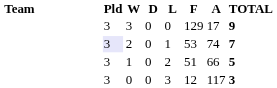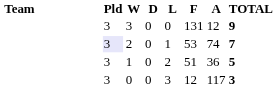(194, 26) 129 -> (194, 26) 131
(213, 26) 17 -> (213, 26) 12
(213, 62) 66 -> (213, 62) 36
